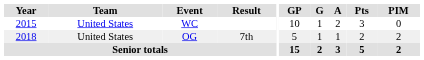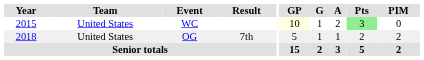(294, 23) no background -> (294, 23) lightyellow background
(362, 23) no background -> (362, 23) lightgreen background
